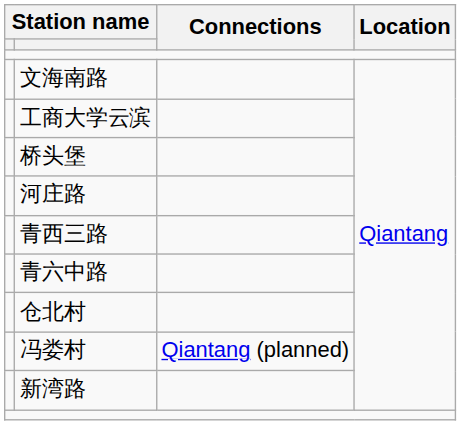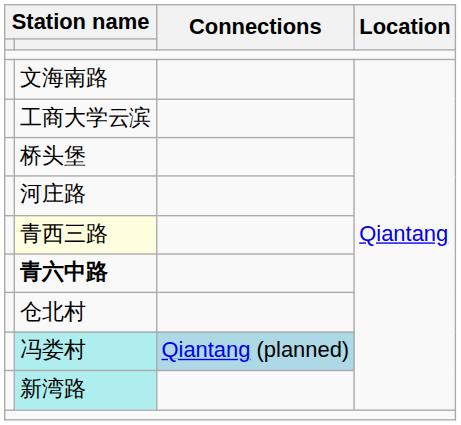(64, 233) no background -> (64, 233) lightyellow background
(64, 272) normal -> (64, 272) bold
(53, 350) no background -> (53, 350) paleturquoise background
(255, 351) no background -> (255, 351) lightblue background
(53, 389) no background -> (53, 389) paleturquoise background
